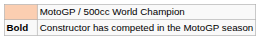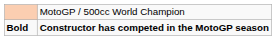(147, 27) normal -> (154, 27) bold
